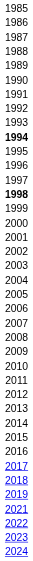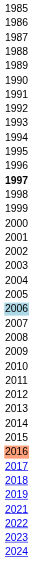(17, 137) bold -> (17, 137) normal
(17, 180) normal -> (17, 180) bold
(17, 194) bold -> (17, 194) normal
(17, 309) no background -> (17, 309) lightblue background
(17, 452) no background -> (17, 452) lightsalmon background
